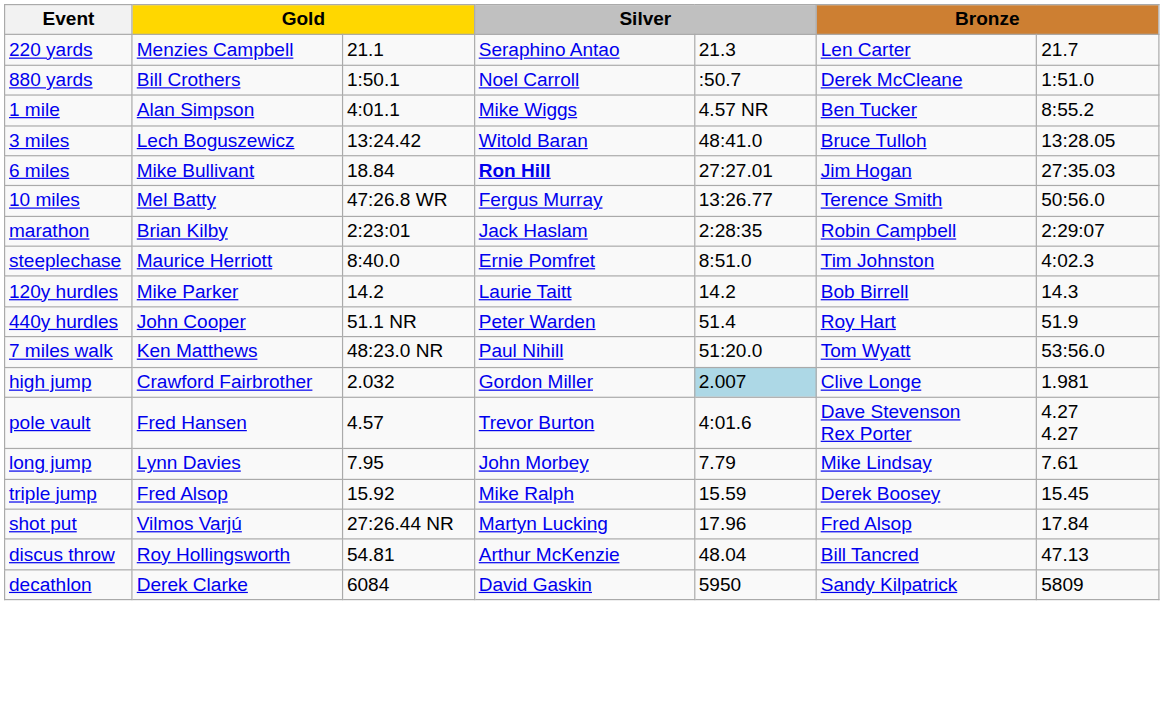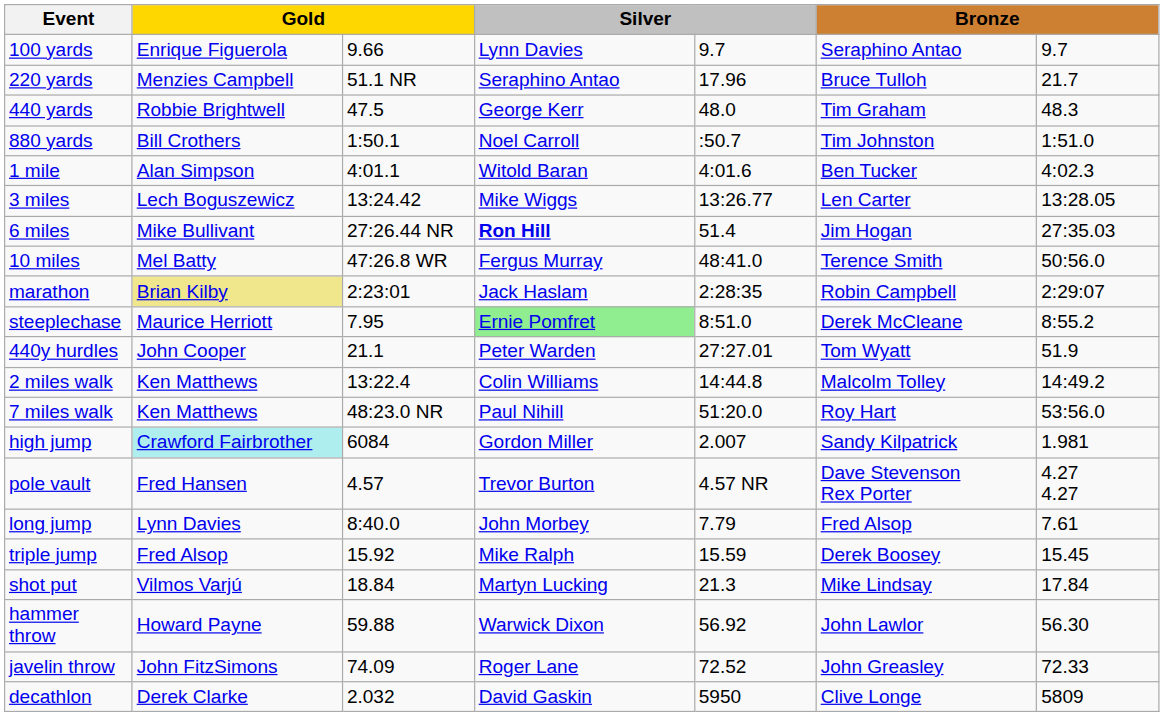+ row: (51, 49)
(365, 49) 21.1 -> (382, 79) 51.1 NR
(717, 49) 21.3 -> (723, 79) 17.96
(866, 49) Len Carter -> (874, 79) Bruce Tulloh
+ row: (51, 110)
(892, 79) Derek McCleane -> (878, 140) Tim Johnston
(528, 110) Mike Wiggs -> (533, 170) Witold Baran
(734, 110) 4.57 NR -> (725, 170) 4:01.6
(1068, 110) 8:55.2 -> (1068, 170) 4:02.3
(533, 140) Witold Baran -> (528, 200) Mike Wiggs
(731, 140) 48:41.0 -> (736, 200) 13:26.77
(874, 140) Bruce Tulloh -> (866, 200) Len Carter
(371, 170) 18.84 -> (400, 230) 27:26.44 NR
(736, 170) 27:27.01 -> (717, 230) 51.4
(736, 200) 13:26.77 -> (731, 261) 48:41.0
(182, 230) no background -> (182, 291) khaki background
(373, 261) 8:40.0 -> (365, 321) 7.95
(537, 261) no background -> (537, 321) lightgreen background
(878, 261) Tim Johnston -> (892, 321) Derek McCleane
(1068, 261) 4:02.3 -> (1068, 321) 8:55.2
- row: (64, 291)
(382, 321) 51.1 NR -> (365, 351) 21.1
(717, 321) 51.4 -> (736, 351) 27:27.01
(858, 321) Roy Hart -> (866, 351) Tom Wyatt
+ row: (61, 381)
(866, 351) Tom Wyatt -> (858, 412) Roy Hart
(225, 381) no background -> (225, 442) paleturquoise background
(371, 381) 2.032 -> (368, 442) 6084
(723, 381) lightblue background -> (723, 442) no background
(871, 381) Clive Longe -> (889, 442) Sandy Kilpatrick
(725, 422) 4:01.6 -> (734, 483) 4.57 NR
(365, 463) 7.95 -> (373, 524) 8:40.0
(876, 463) Mike Lindsay -> (866, 524) Fred Alsop
(400, 524) 27:26.44 NR -> (371, 584) 18.84
(723, 524) 17.96 -> (717, 584) 21.3
(866, 524) Fred Alsop -> (876, 584) Mike Lindsay
- row: (62, 554)
+ row: (44, 625)
+ row: (62, 666)
(368, 584) 6084 -> (371, 696) 2.032
(889, 584) Sandy Kilpatrick -> (871, 696) Clive Longe
